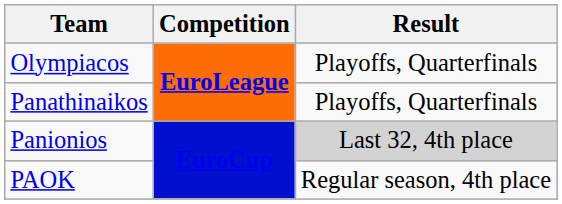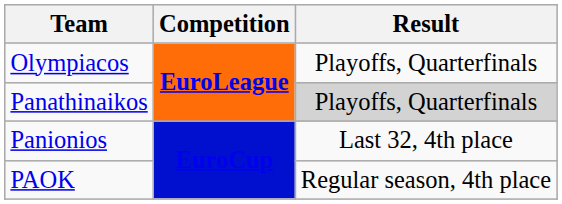(426, 101) no background -> (426, 101) lightgrey background
(426, 140) lightgrey background -> (426, 140) no background
